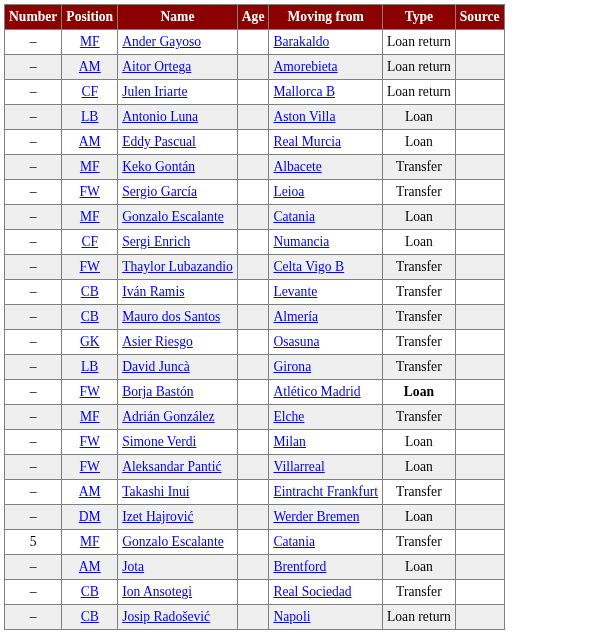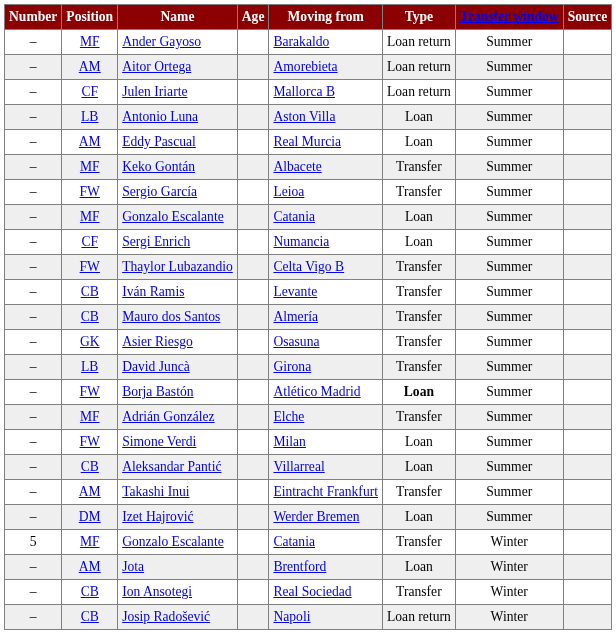+ column: (509, 16)
(90, 466) FW -> (90, 466) CB
